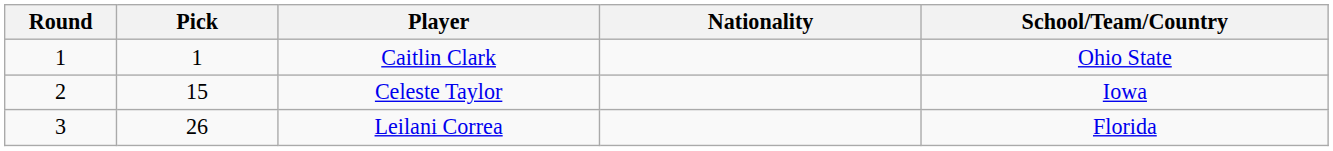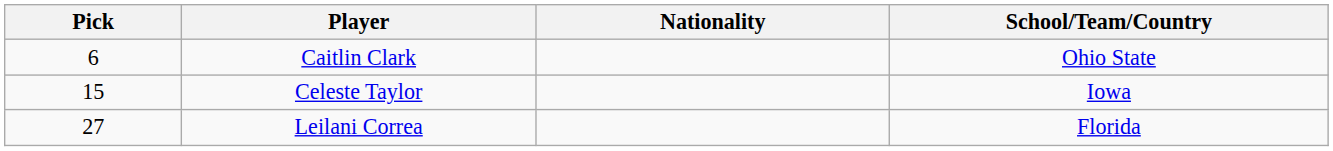- column: (61, 22)
(197, 57) 1 -> (93, 57) 6
(197, 127) 26 -> (93, 127) 27
